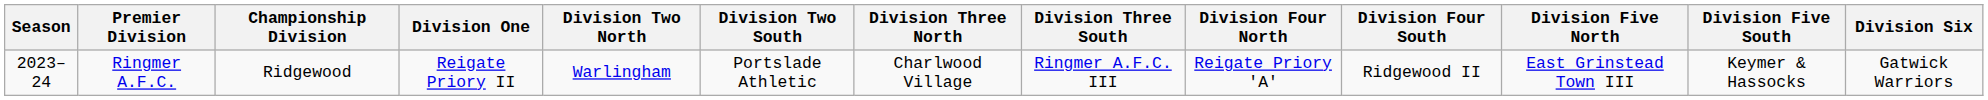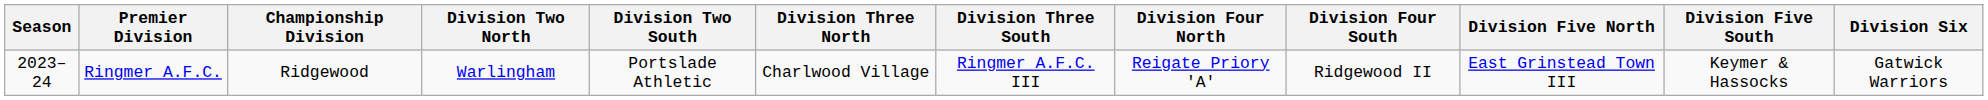- column: (471, 27)
